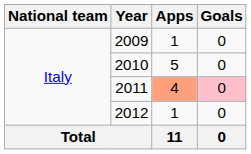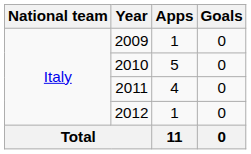(174, 88) lightsalmon background -> (174, 88) no background
(222, 88) pink background -> (222, 88) no background
